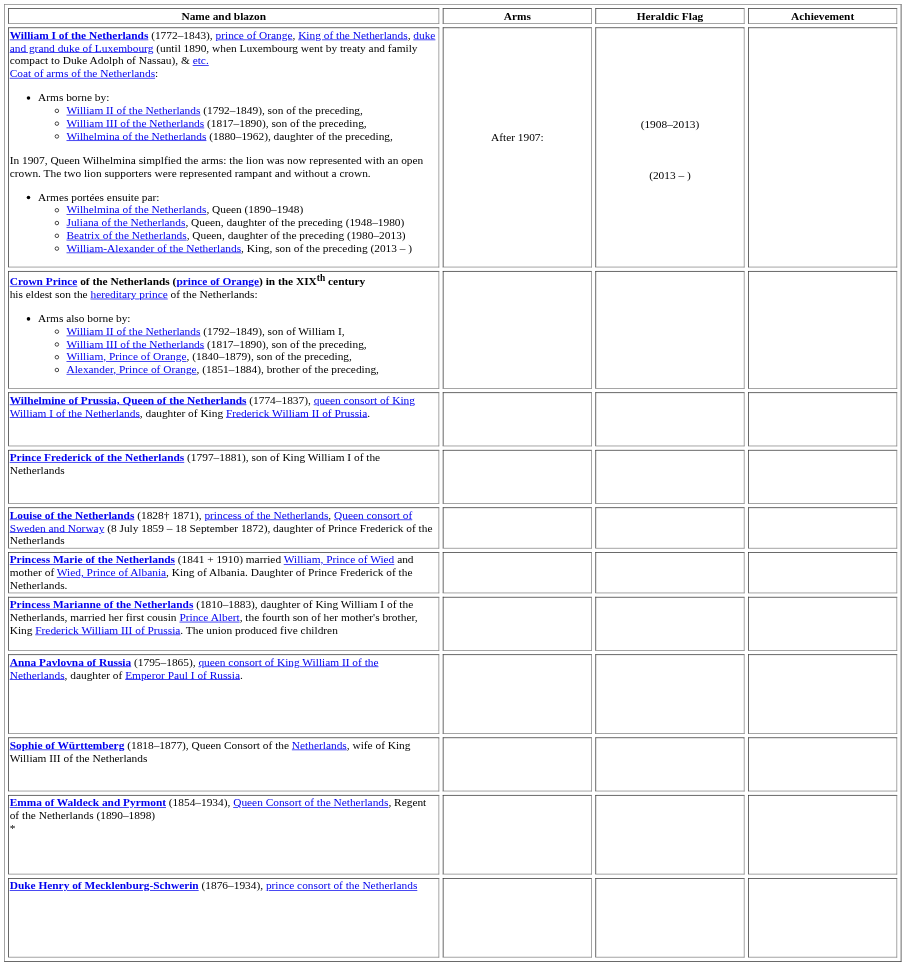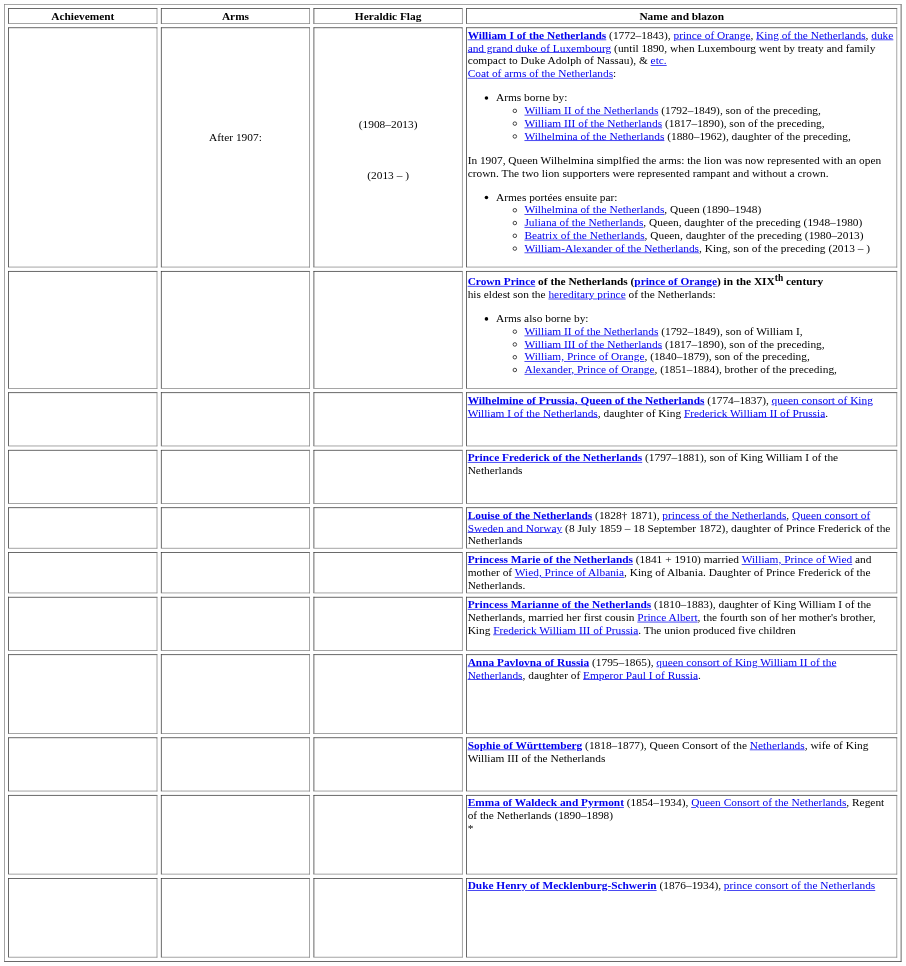columns swapped: (823, 16) <-> (224, 16)
